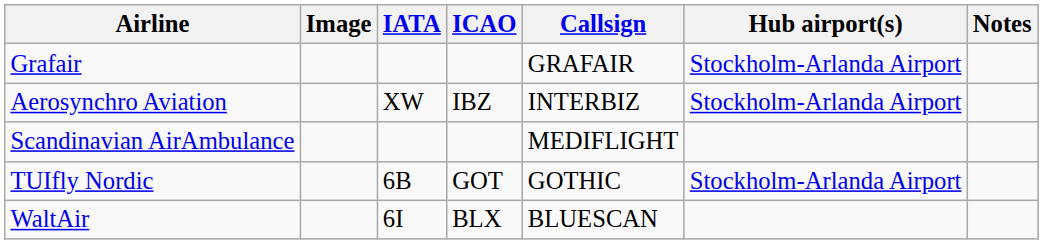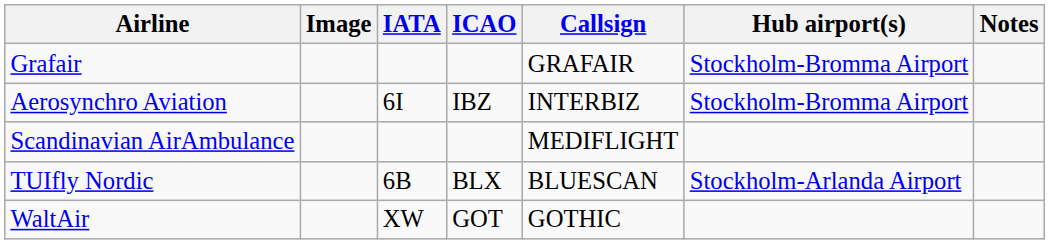(826, 63) Stockholm-Arlanda Airport -> (829, 63) Stockholm-Bromma Airport
(403, 102) XW -> (393, 102) 6I
(826, 102) Stockholm-Arlanda Airport -> (829, 102) Stockholm-Bromma Airport
(477, 180) GOT -> (477, 180) BLX
(574, 180) GOTHIC -> (593, 180) BLUESCAN
(393, 219) 6I -> (403, 219) XW
(477, 219) BLX -> (477, 219) GOT
(593, 219) BLUESCAN -> (574, 219) GOTHIC
